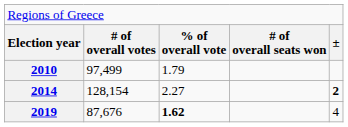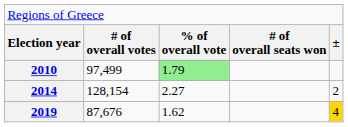(173, 70) no background -> (173, 70) lightgreen background
(336, 91) bold -> (336, 91) normal
(173, 111) bold -> (173, 111) normal
(336, 111) no background -> (336, 111) gold background
